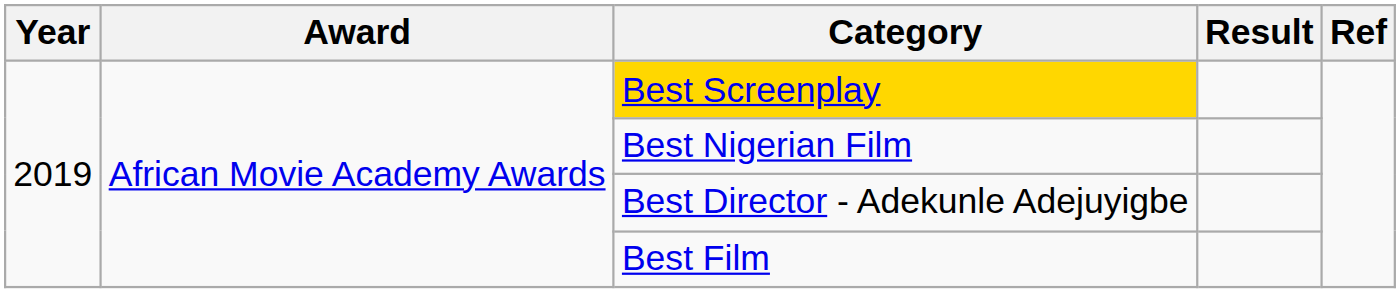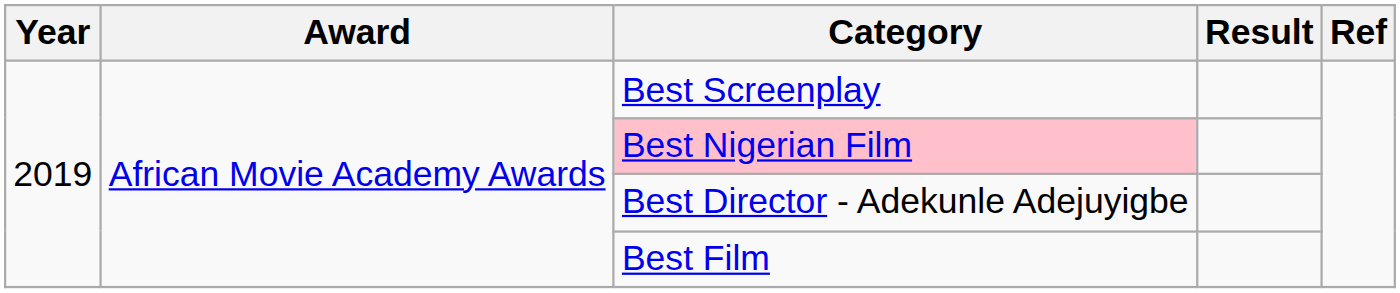(751, 88) gold background -> (751, 88) no background
(767, 145) no background -> (767, 145) pink background
